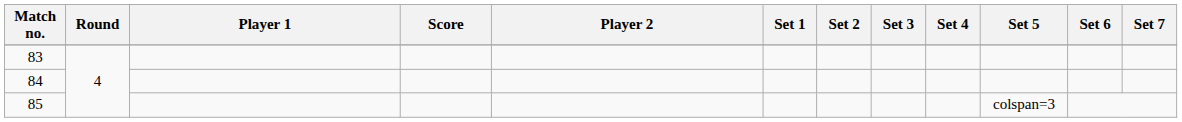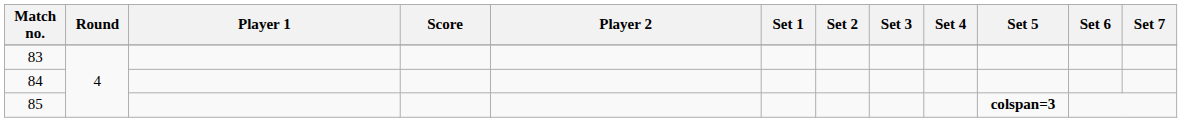(1024, 104) normal -> (1023, 104) bold
